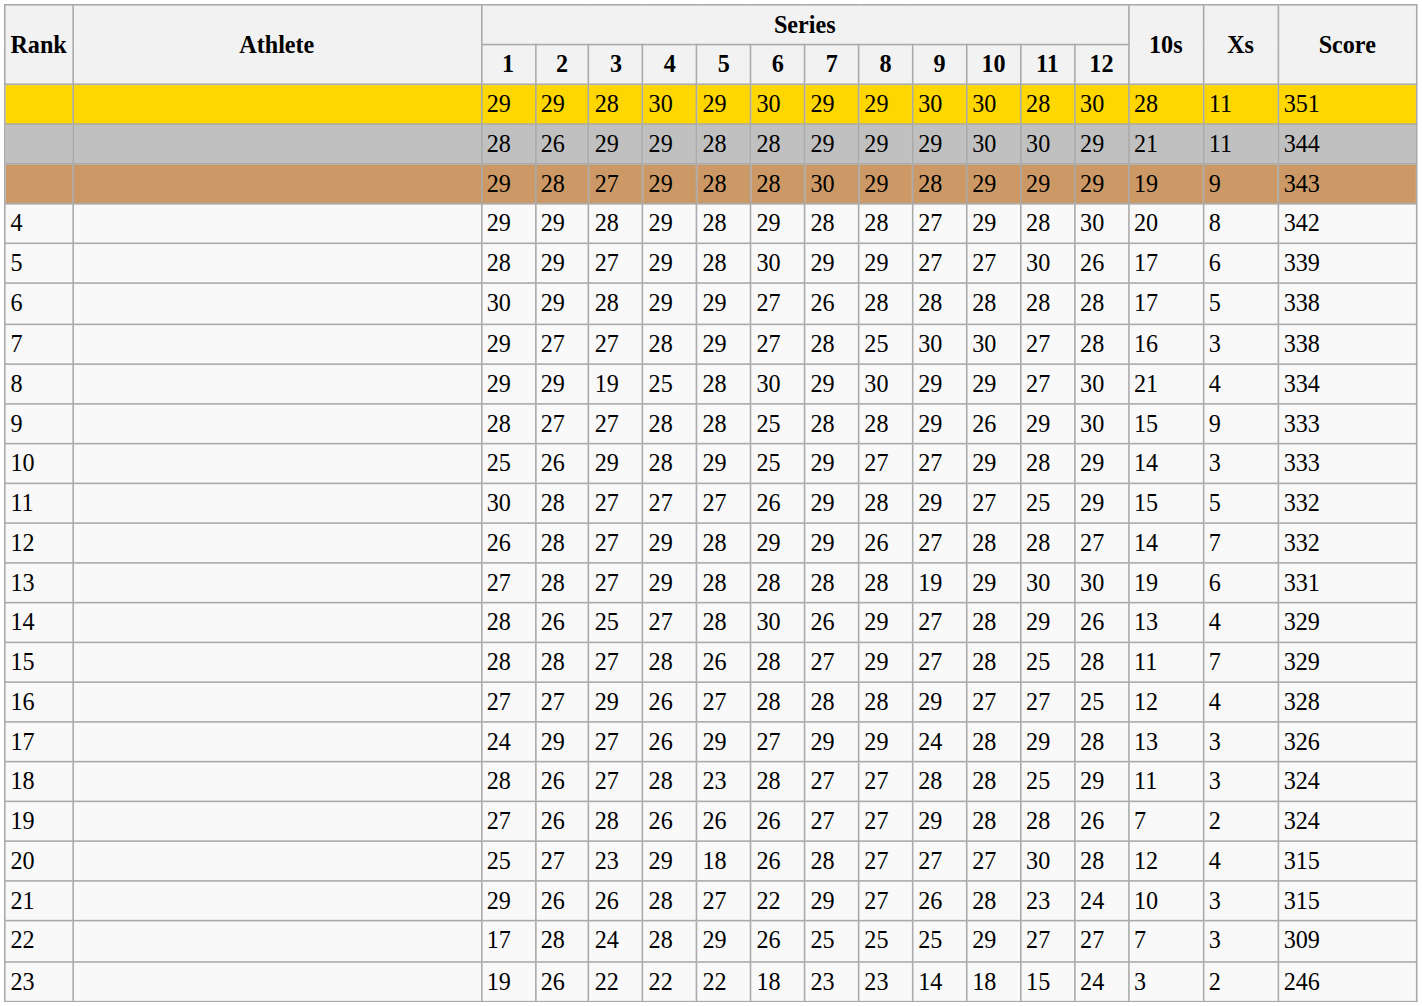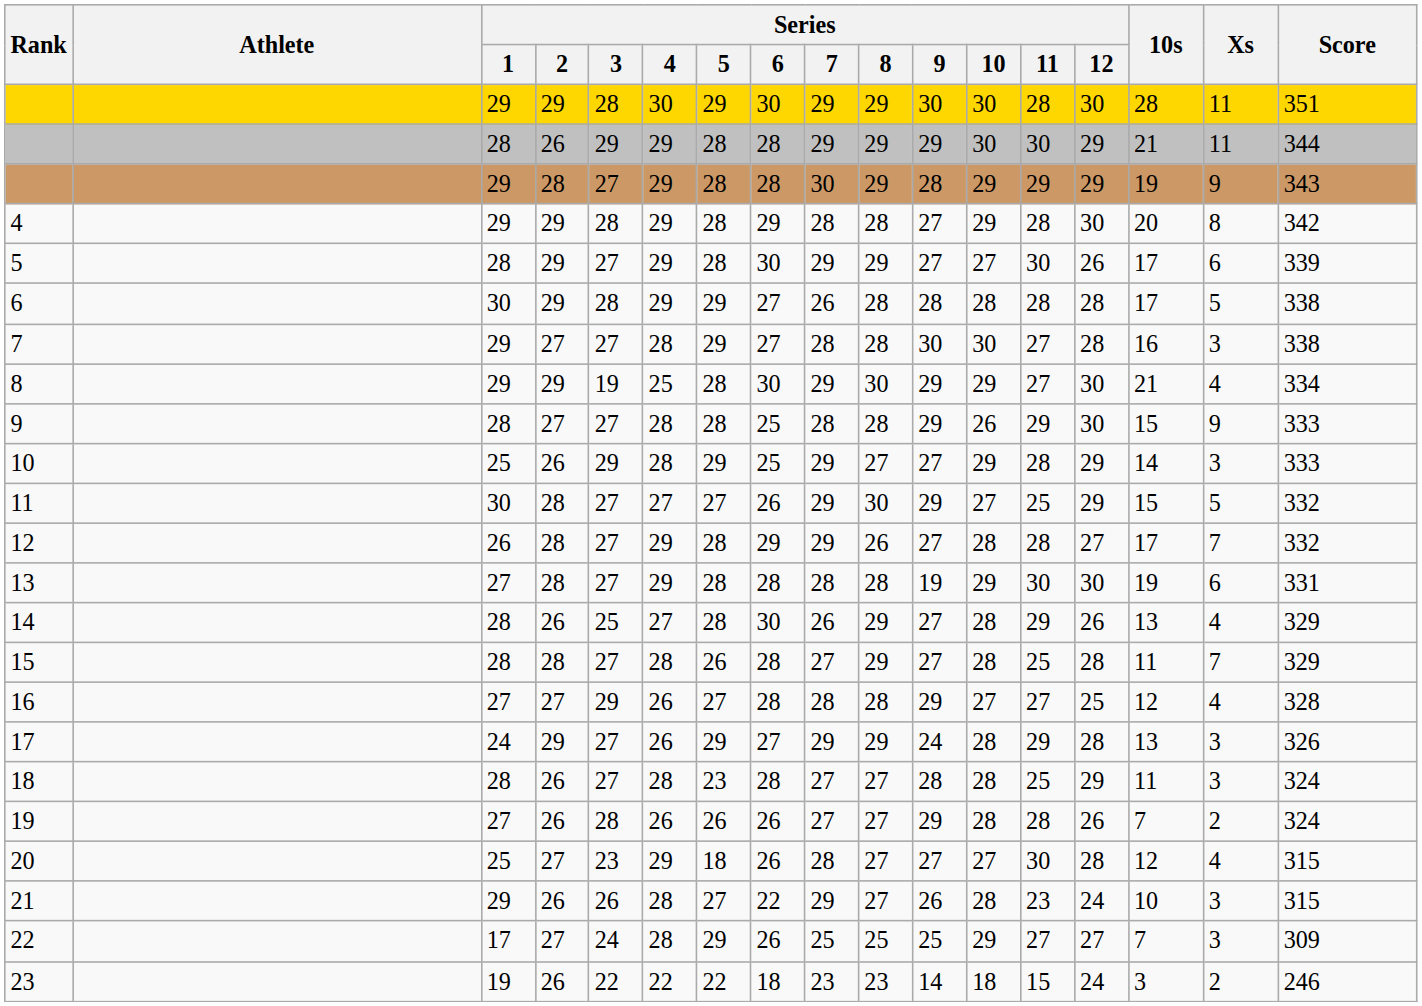(876, 343) 25 -> (876, 343) 28
(876, 502) 28 -> (876, 502) 30
(1146, 542) 14 -> (1146, 542) 17
(553, 941) 28 -> (553, 941) 27
